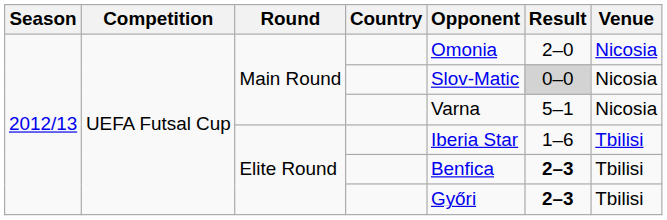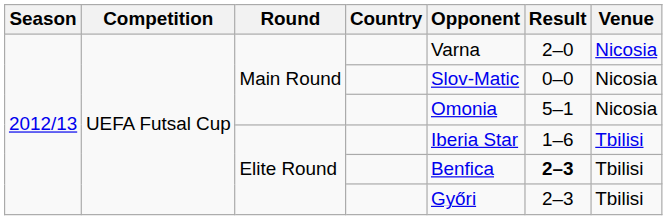(464, 49) Omonia -> (455, 49) Varna
(558, 79) lightgrey background -> (558, 79) no background
(455, 109) Varna -> (464, 109) Omonia
(558, 199) bold -> (558, 199) normal
